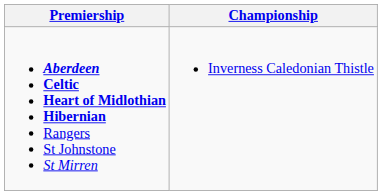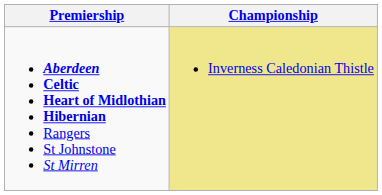(273, 69) no background -> (273, 69) khaki background
